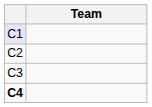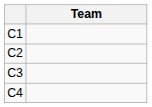(15, 34) lavender background -> (15, 34) no background
(15, 92) bold -> (15, 92) normal
